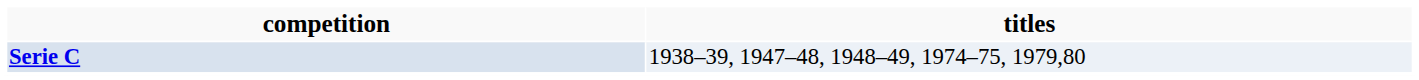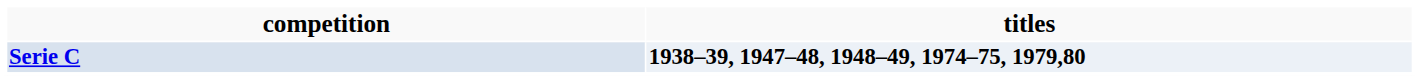(867, 56) normal -> (867, 56) bold
